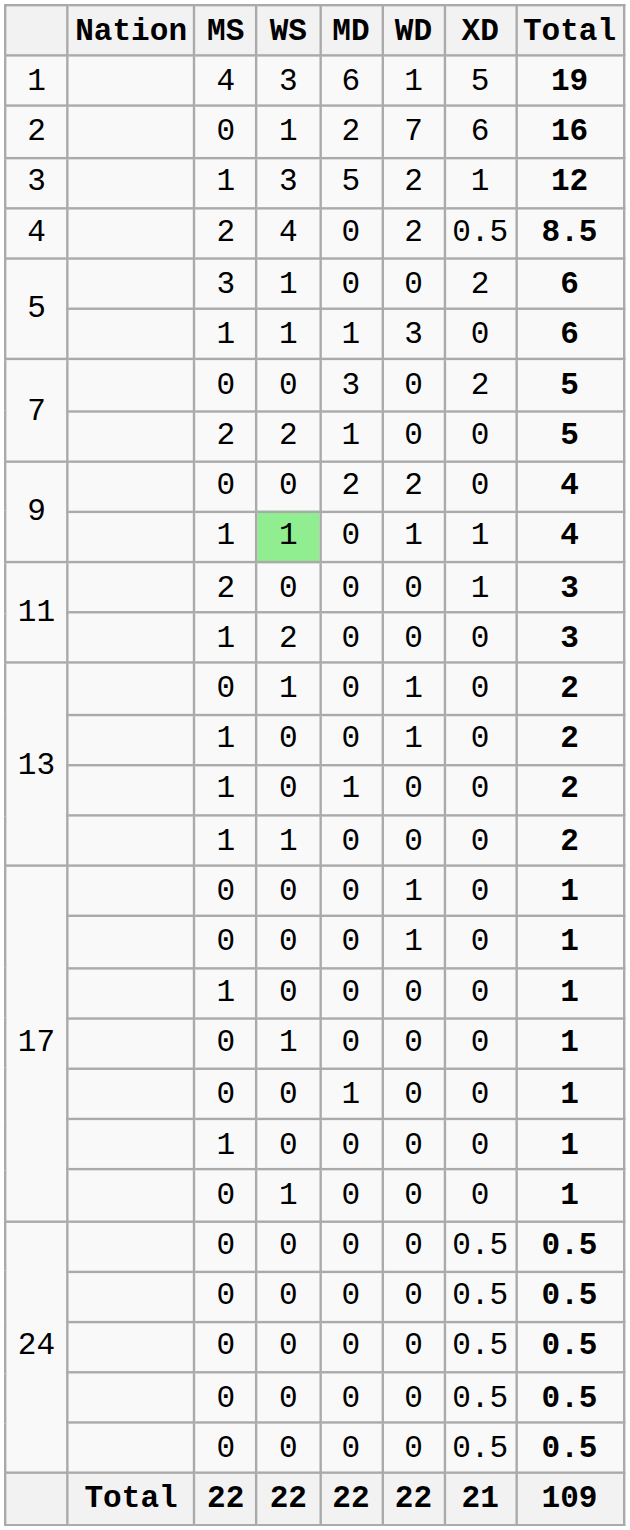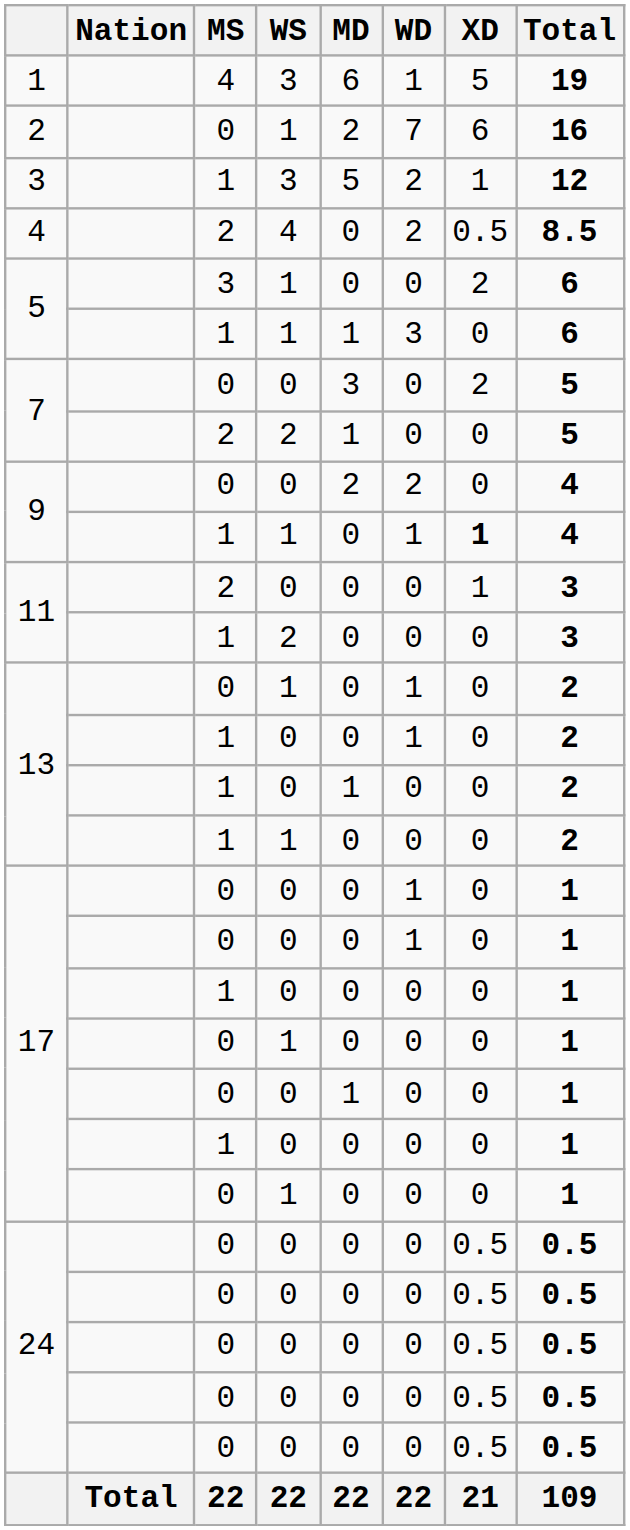(288, 537) lightgreen background -> (288, 537) no background
(480, 537) normal -> (480, 537) bold
